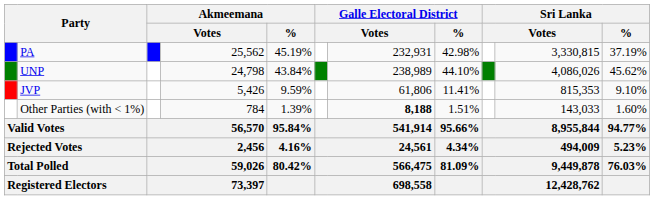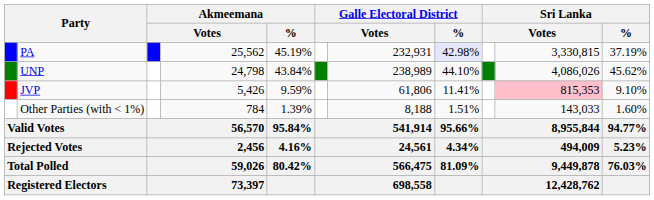(461, 52) no background -> (461, 52) lavender background
(580, 90) no background -> (580, 90) pink background
(418, 109) bold -> (418, 109) normal
